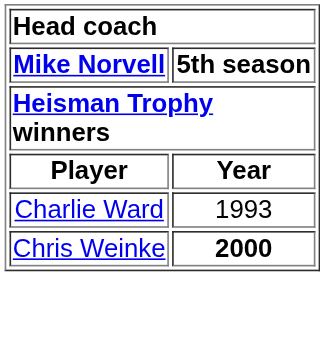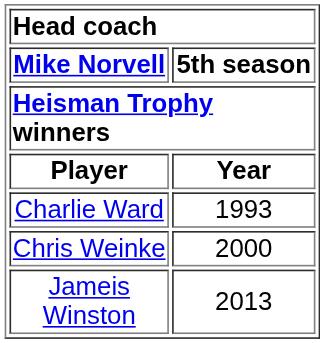(244, 248) bold -> (244, 248) normal
+ row: (89, 301)
